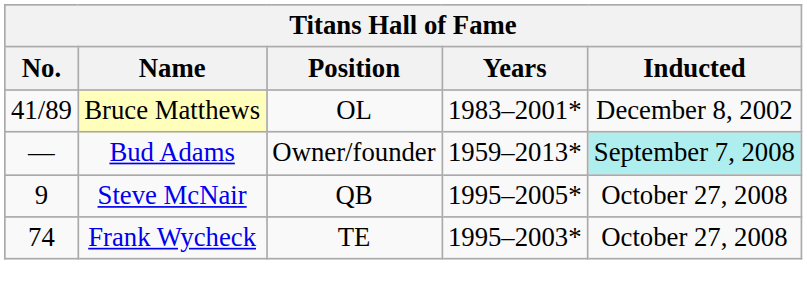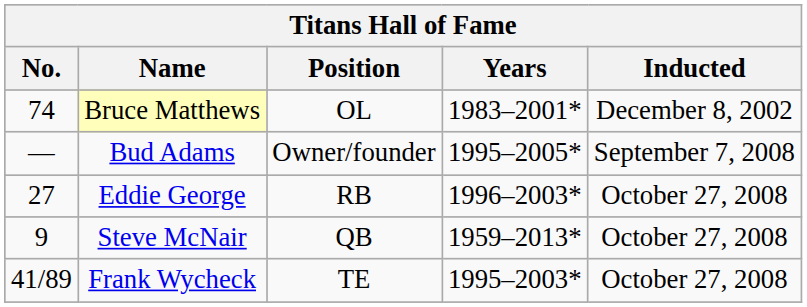(41, 110) 41/89 -> (41, 110) 74
(515, 152) 1959–2013* -> (515, 152) 1995–2005*
(694, 152) paleturquoise background -> (694, 152) no background
+ row: (172, 195)
(515, 195) 1995–2005* -> (515, 237) 1959–2013*
(41, 237) 74 -> (41, 279) 41/89
